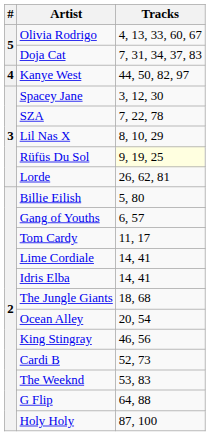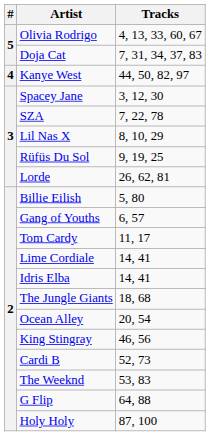(141, 156) lightyellow background -> (141, 156) no background
